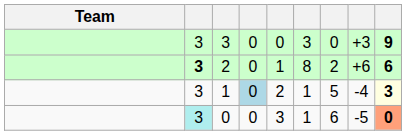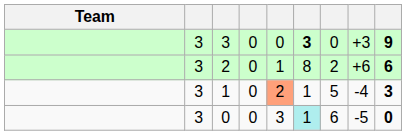(307, 42) normal -> (307, 42) bold
(199, 67) bold -> (199, 67) normal
(253, 92) lightblue background -> (253, 92) no background
(280, 92) no background -> (280, 92) lightsalmon background
(388, 92) lightyellow background -> (388, 92) no background
(199, 117) paleturquoise background -> (199, 117) no background
(307, 117) no background -> (307, 117) paleturquoise background
(388, 117) lightsalmon background -> (388, 117) no background
